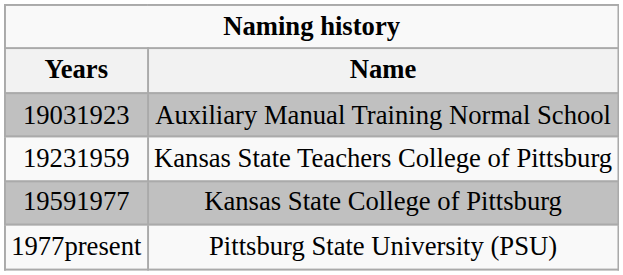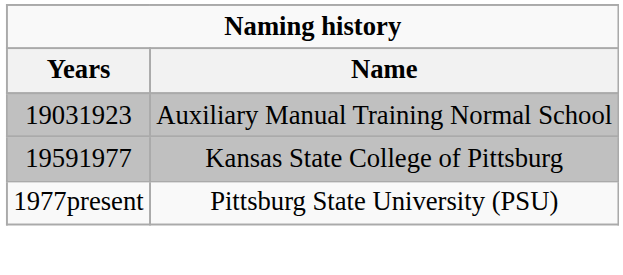- row: (383, 158)
